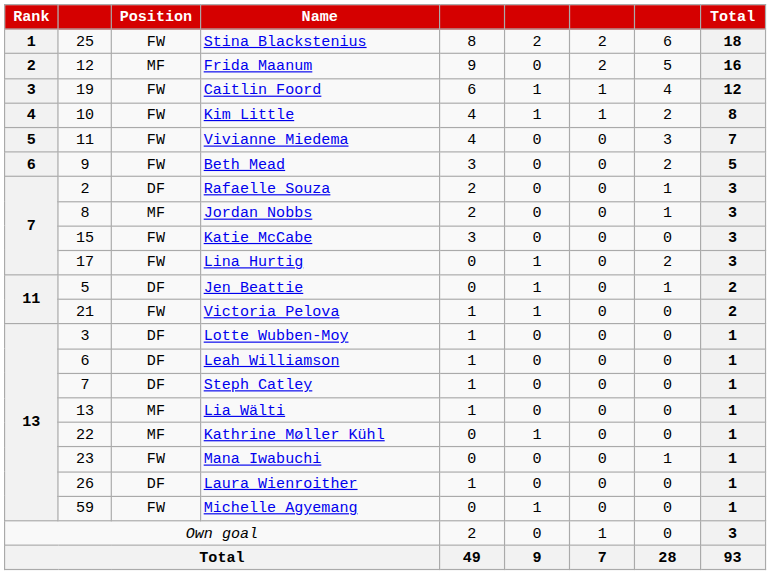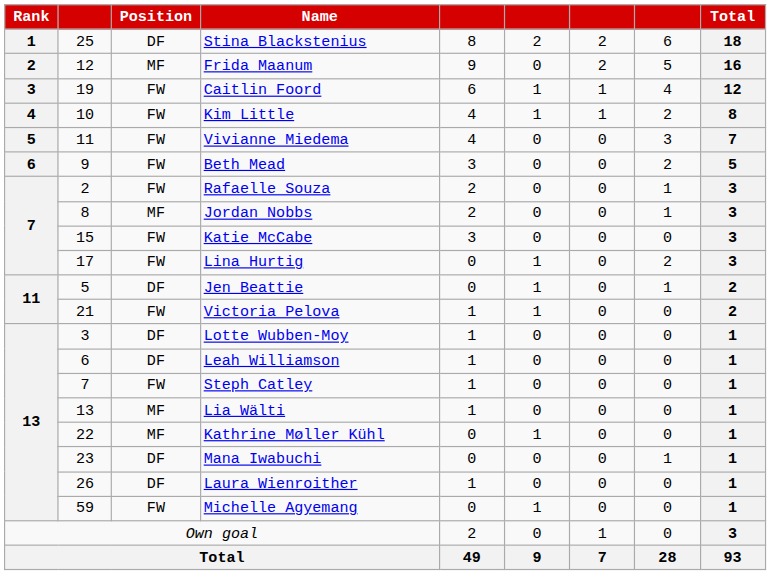(156, 41) FW -> (156, 41) DF
(156, 189) DF -> (156, 189) FW
(156, 386) DF -> (156, 386) FW
(156, 459) FW -> (156, 459) DF
